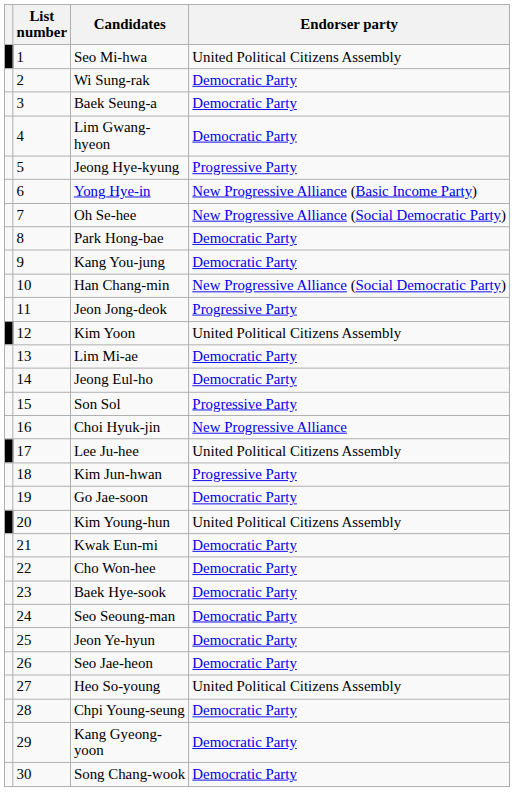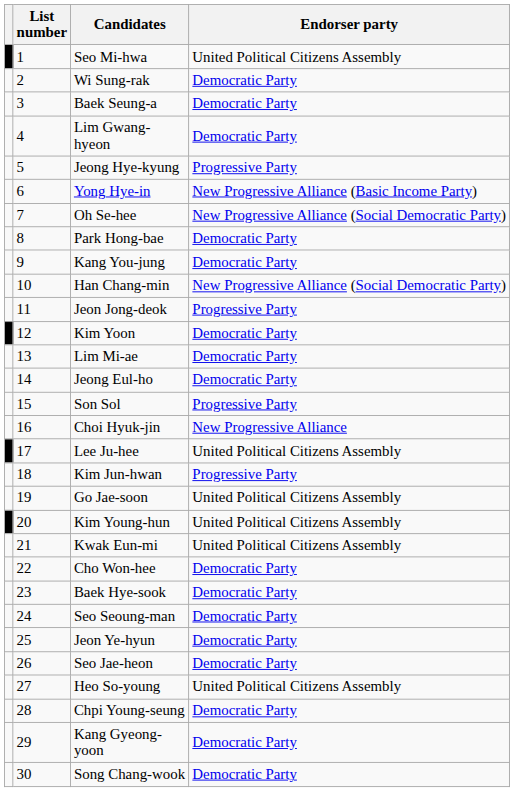(297, 332) United Political Citizens Assembly -> (245, 332) Democratic Party
(245, 498) Democratic Party -> (297, 498) United Political Citizens Assembly
(245, 545) Democratic Party -> (297, 545) United Political Citizens Assembly
